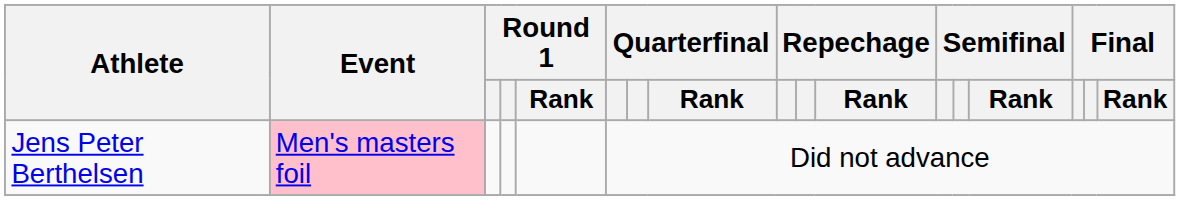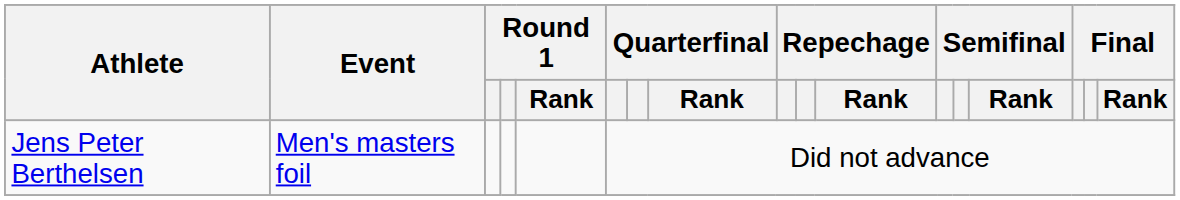(365, 158) pink background -> (365, 158) no background
